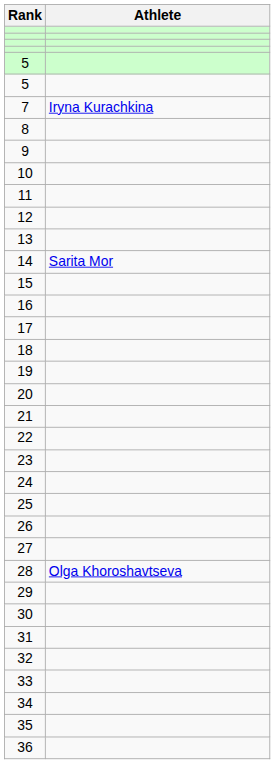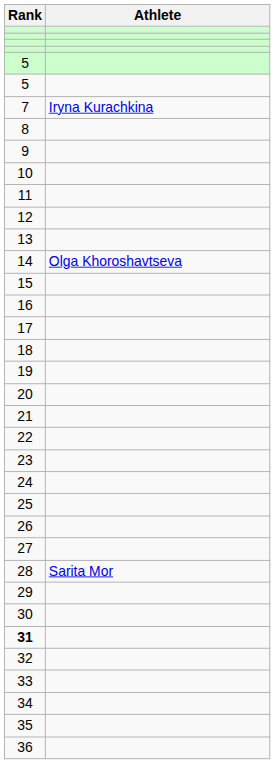(81, 261) Sarita Mor -> (115, 261) Olga Khoroshavtseva
(115, 571) Olga Khoroshavtseva -> (81, 571) Sarita Mor
(25, 637) normal -> (25, 637) bold
